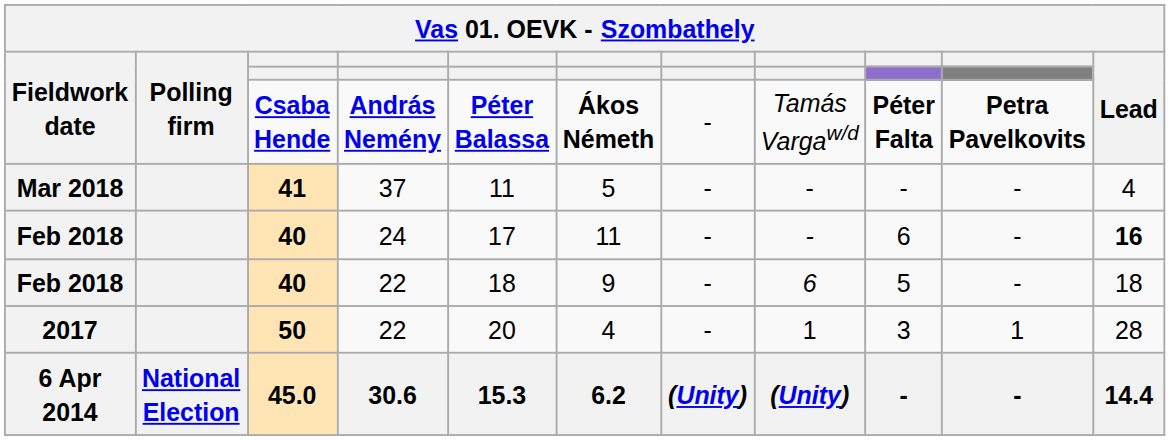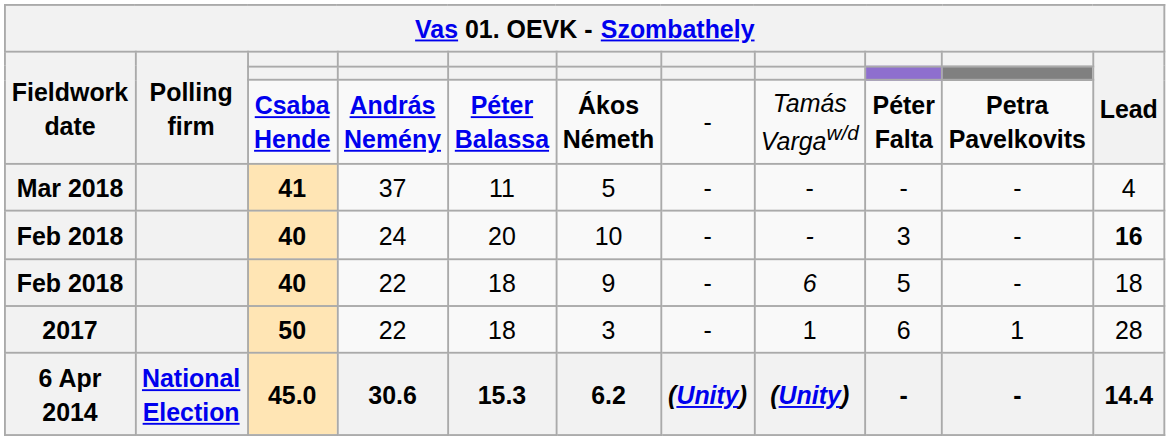(502, 236) 17 -> (502, 236) 20
(609, 236) 11 -> (609, 236) 10
(904, 236) 6 -> (904, 236) 3
(502, 331) 20 -> (502, 331) 18
(609, 331) 4 -> (609, 331) 3
(904, 331) 3 -> (904, 331) 6
